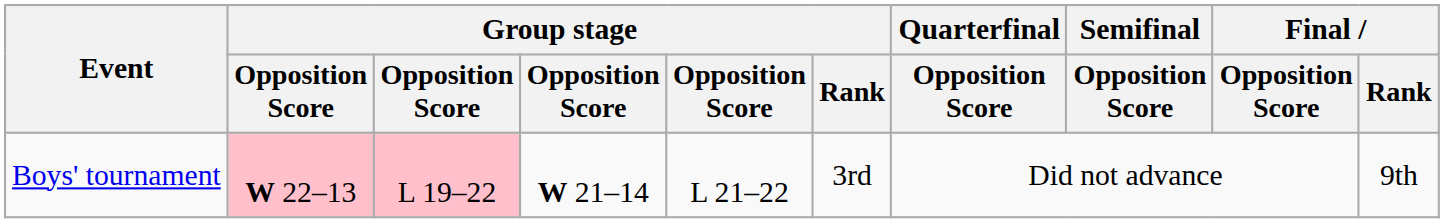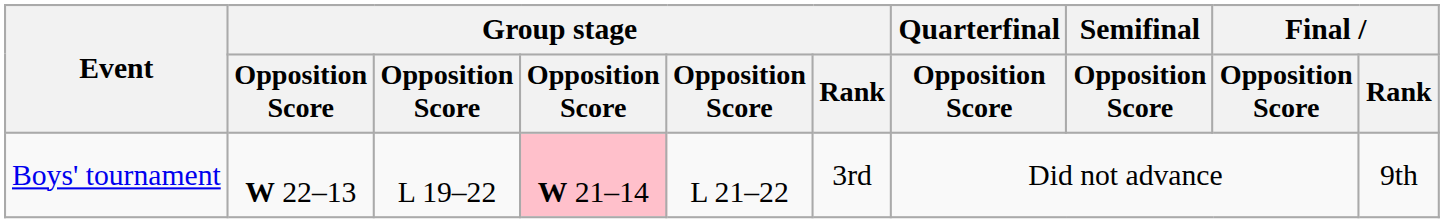(301, 192) pink background -> (301, 192) no background
(447, 192) pink background -> (447, 192) no background
(593, 192) no background -> (593, 192) pink background
